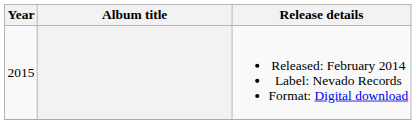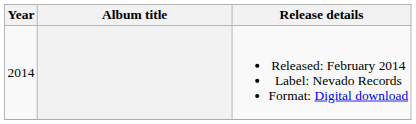(21, 72) 2015 -> (21, 72) 2014
